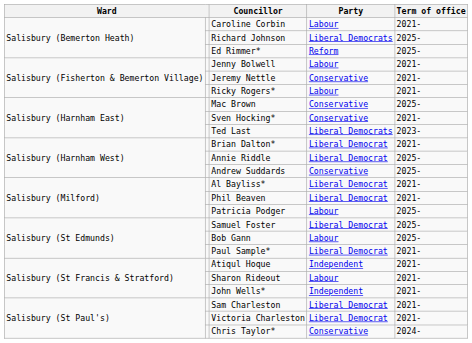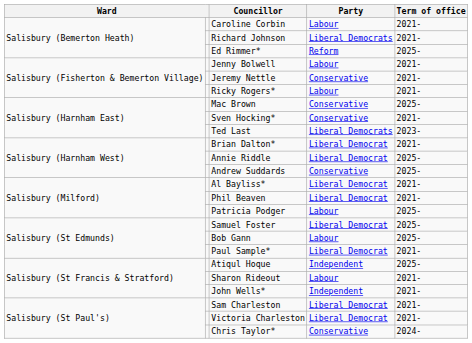(409, 38) 2025- -> (409, 38) 2021-
(409, 265) 2021- -> (409, 265) 2025-
